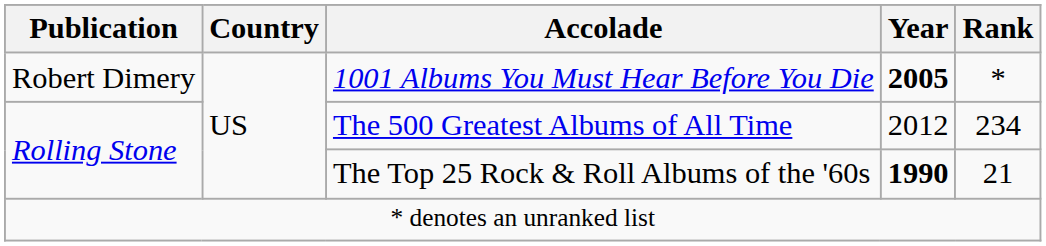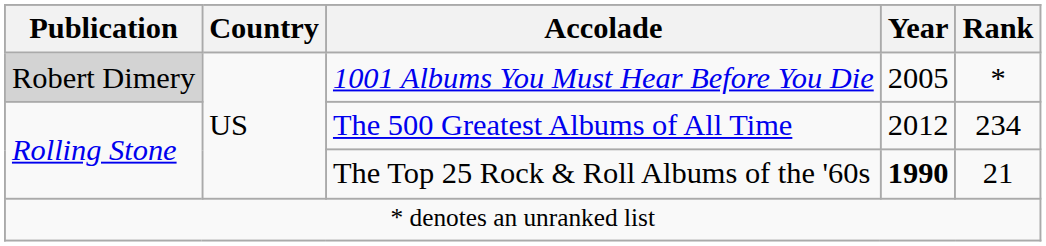(104, 76) no background -> (104, 76) lightgrey background
(918, 76) bold -> (918, 76) normal
